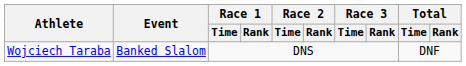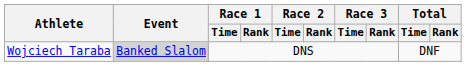(161, 51) no background -> (161, 51) lightgrey background
